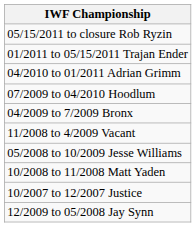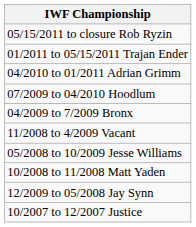(75, 192) 10/2007 to 12/2007 Justice -> (80, 192) 12/2009 to 05/2008 Jay Synn
(80, 212) 12/2009 to 05/2008 Jay Synn -> (75, 212) 10/2007 to 12/2007 Justice
